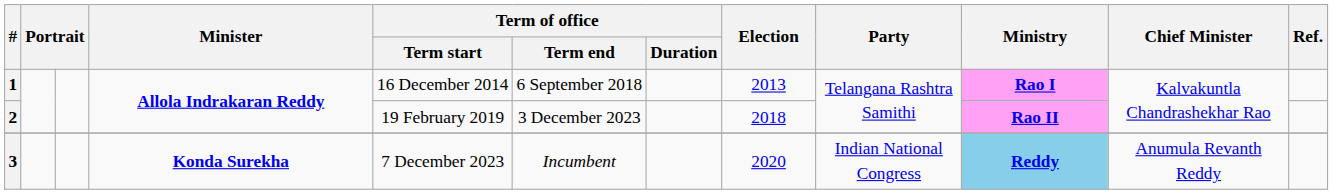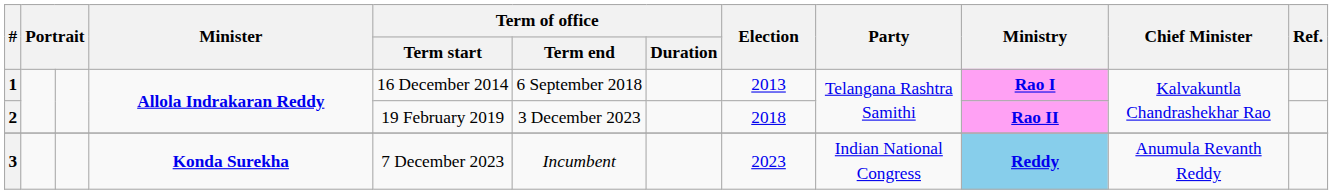(769, 161) 2020 -> (769, 161) 2023
